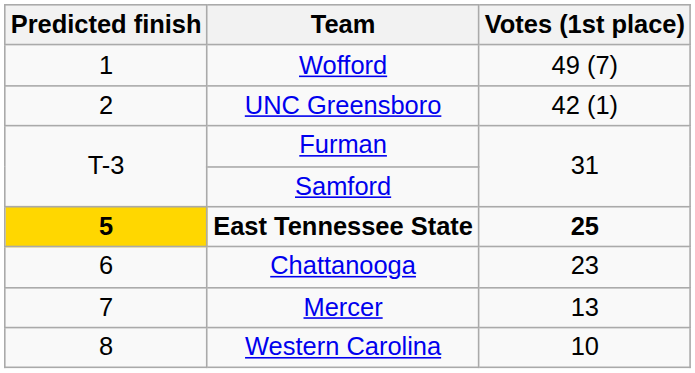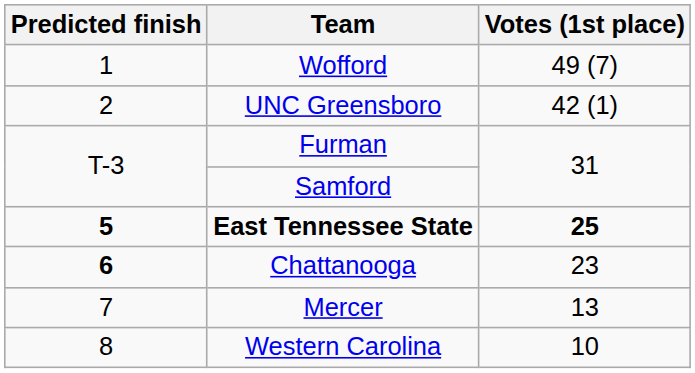(106, 226) gold background -> (106, 226) no background
(106, 266) normal -> (106, 266) bold
